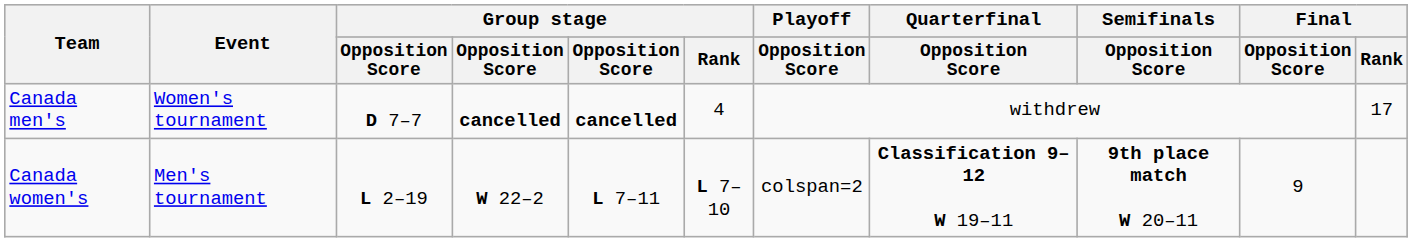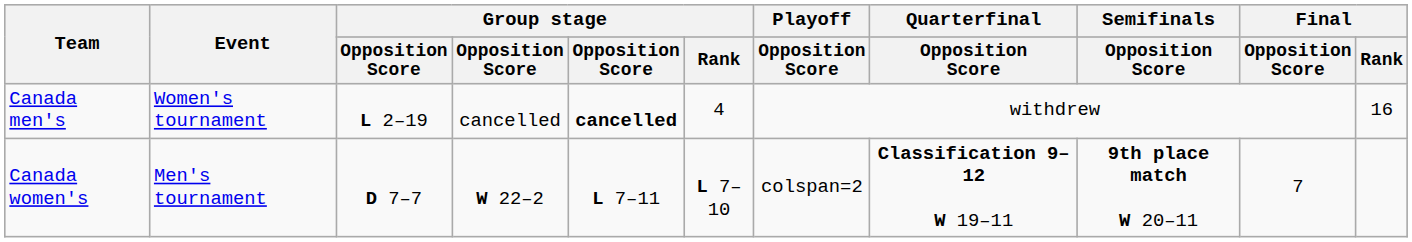(394, 122) D 7–7 -> (394, 122) L 2–19
(510, 122) bold -> (510, 122) normal
(1382, 111) 17 -> (1382, 111) 16
(394, 199) L 2–19 -> (394, 199) D 7–7
(1298, 187) 9 -> (1298, 187) 7
